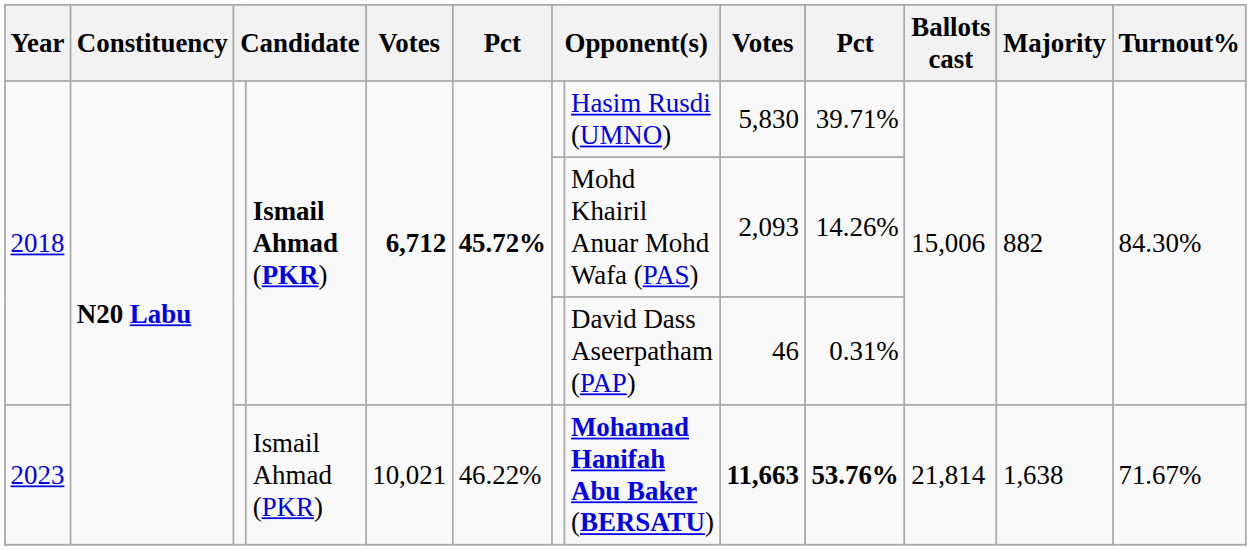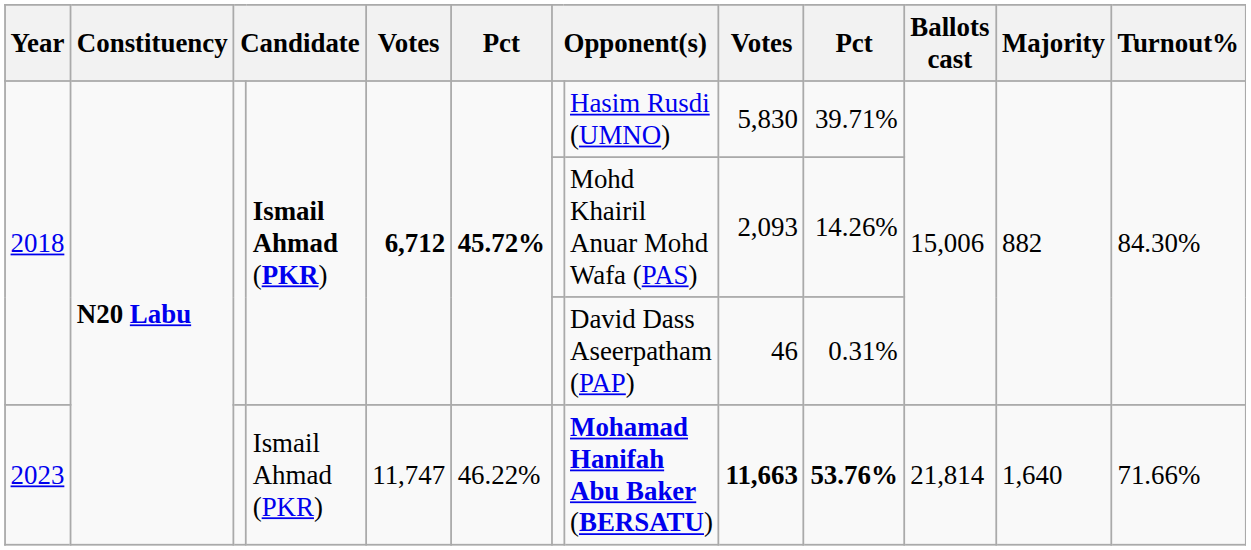(409, 474) 10,021 -> (409, 474) 11,747
(1033, 474) 1,638 -> (1032, 474) 1,640
(1160, 474) 71.67% -> (1159, 474) 71.66%
